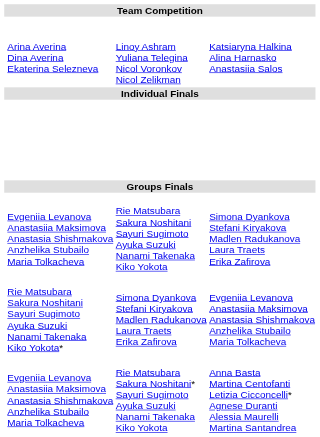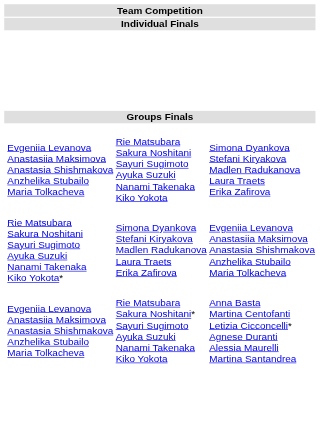- row: (152, 63)
